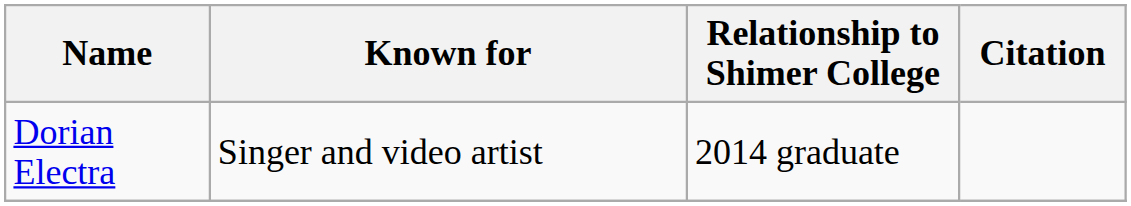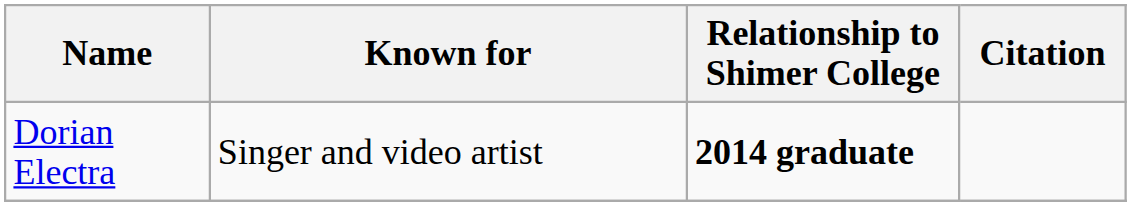(797, 150) normal -> (804, 150) bold
